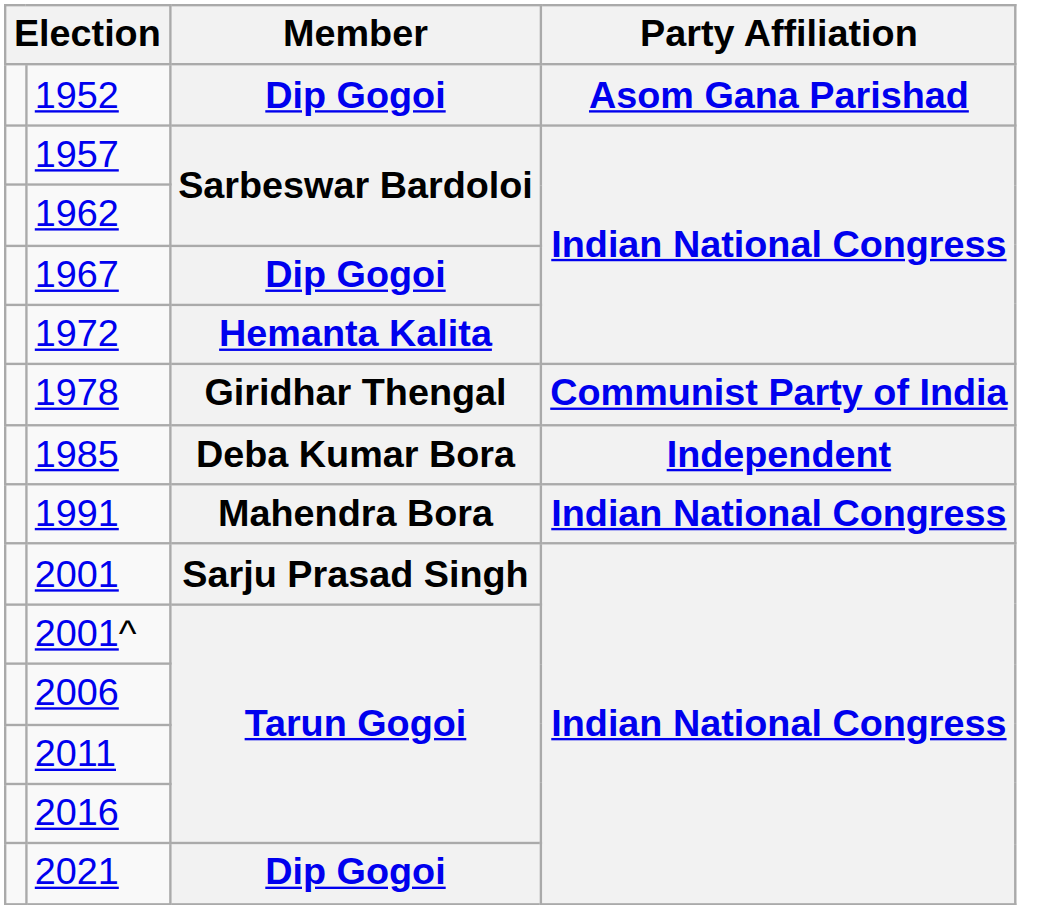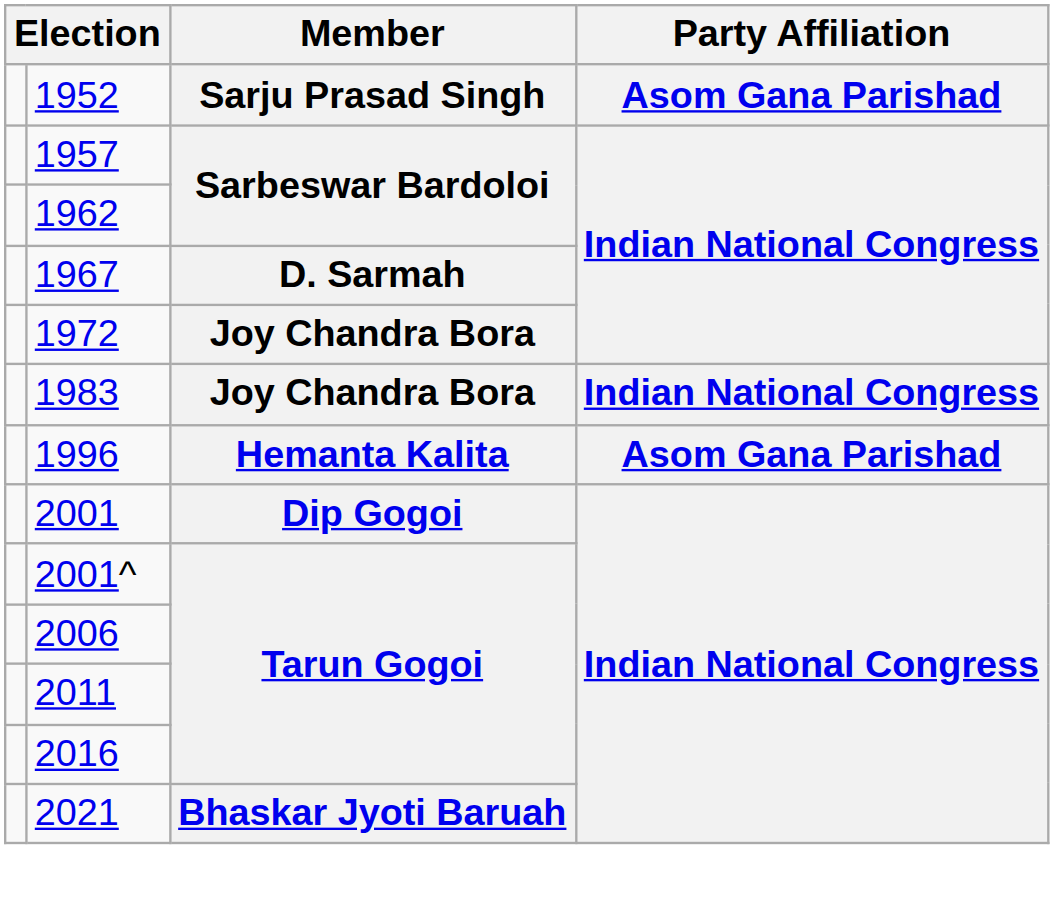(355, 94) Dip Gogoi -> (372, 94) Sarju Prasad Singh
(355, 273) Dip Gogoi -> (372, 273) D. Sarmah
(355, 333) Hemanta Kalita -> (372, 333) Joy Chandra Bora
- row: (77, 393)
+ row: (77, 393)
- row: (77, 453)
- row: (77, 513)
+ row: (77, 453)
(355, 573) Sarju Prasad Singh -> (372, 513) Dip Gogoi
(355, 872) Dip Gogoi -> (372, 812) Bhaskar Jyoti Baruah
